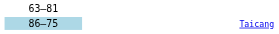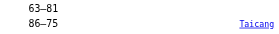(43, 23) lightblue background -> (43, 23) no background
